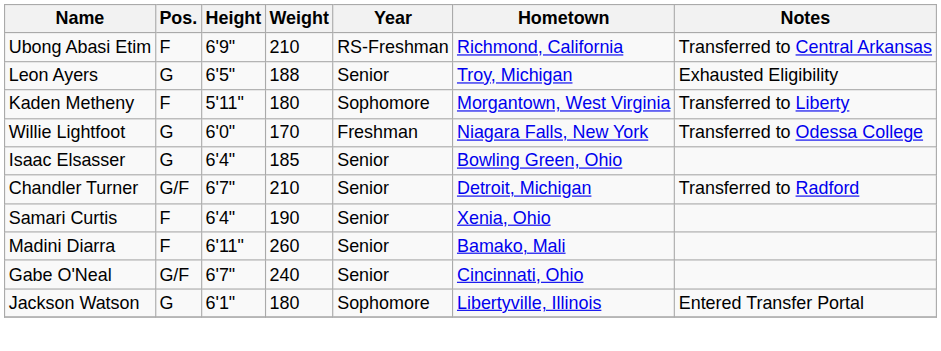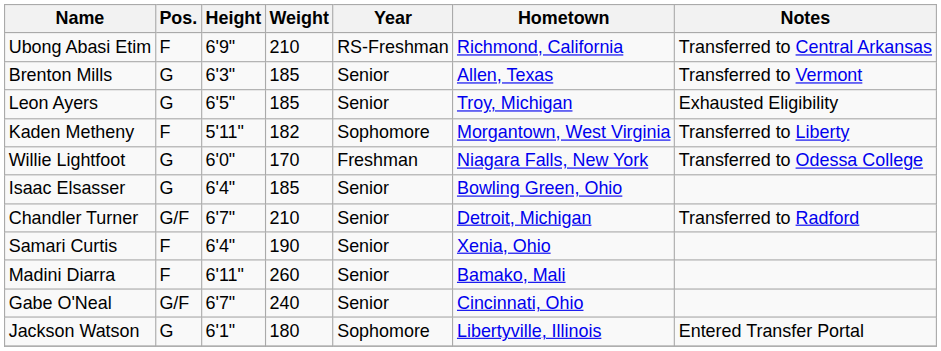+ row: (60, 75)
(284, 75) 188 -> (284, 103) 185
(284, 103) 180 -> (284, 132) 182
